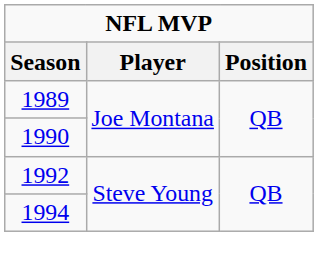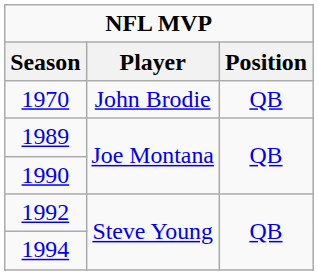+ row: (45, 99)
